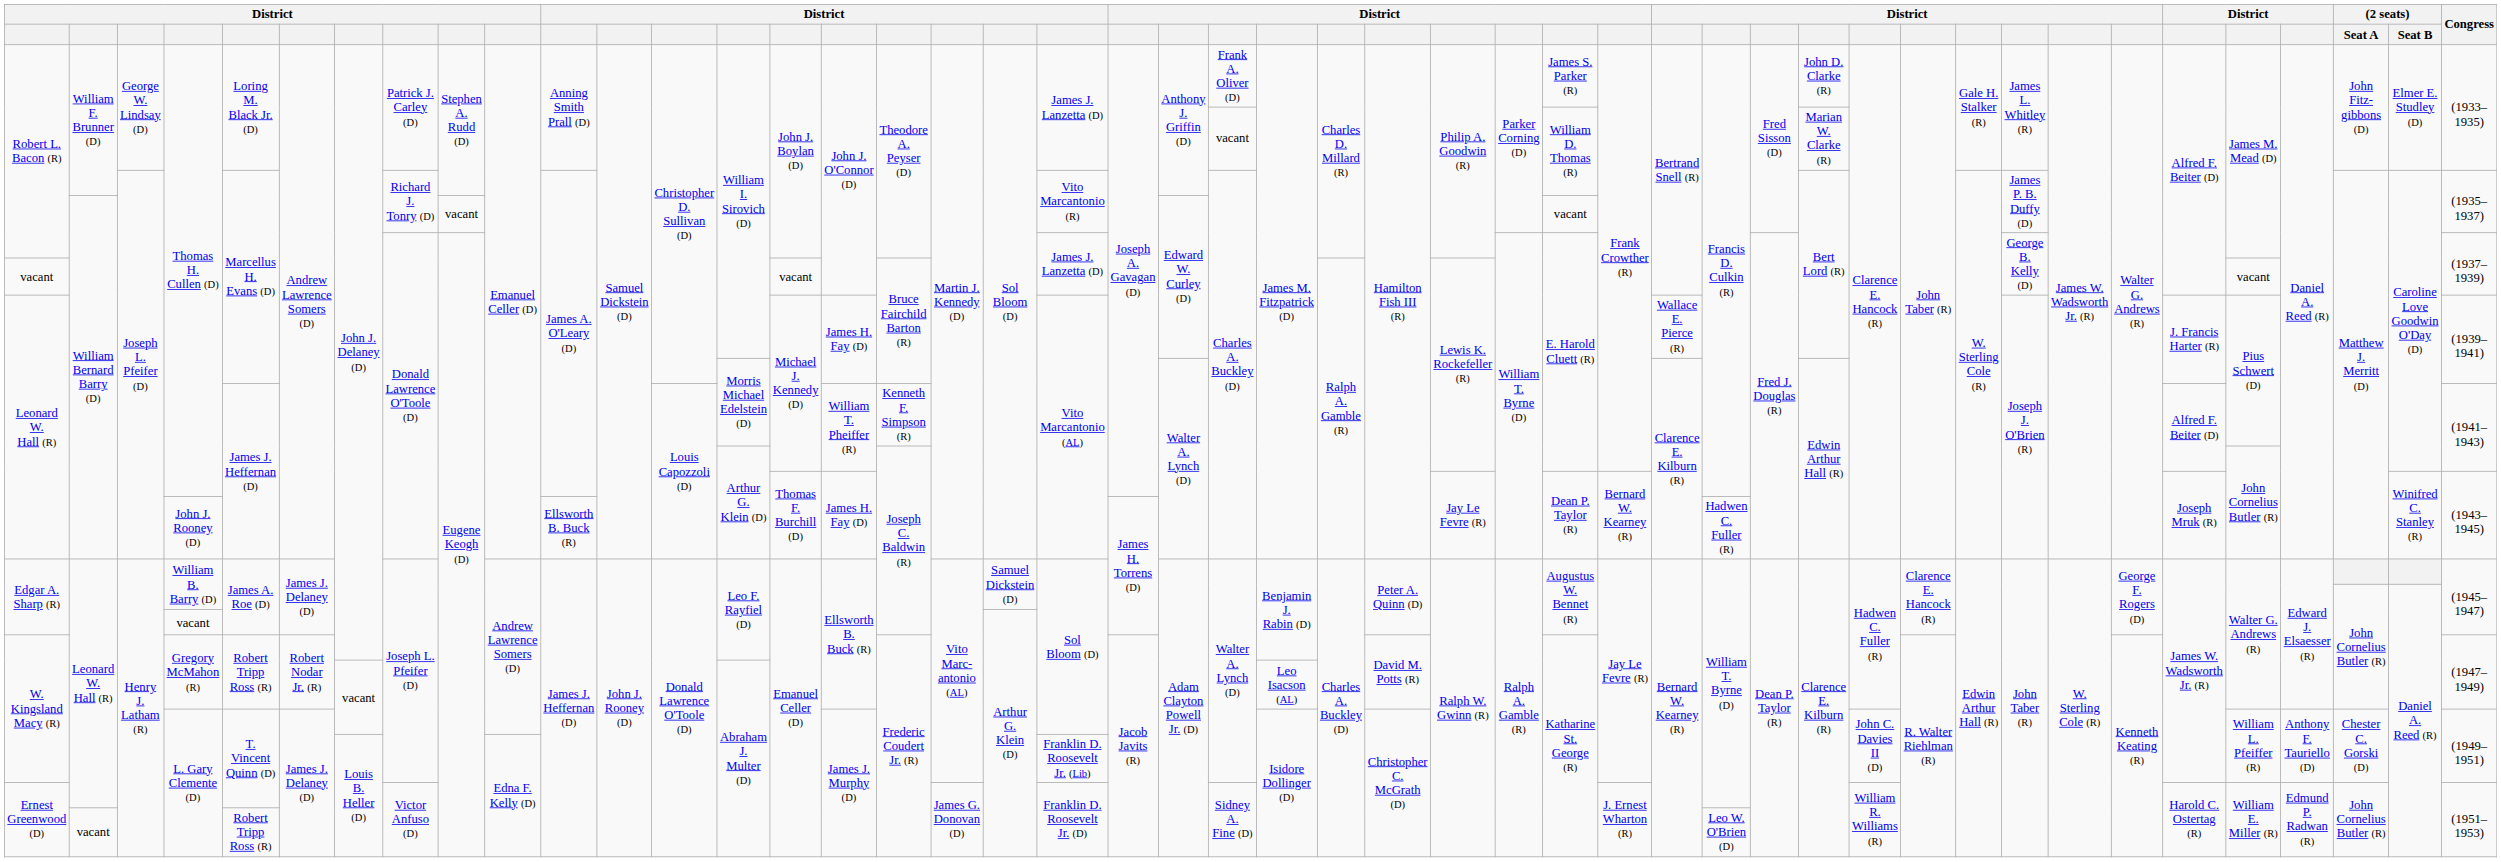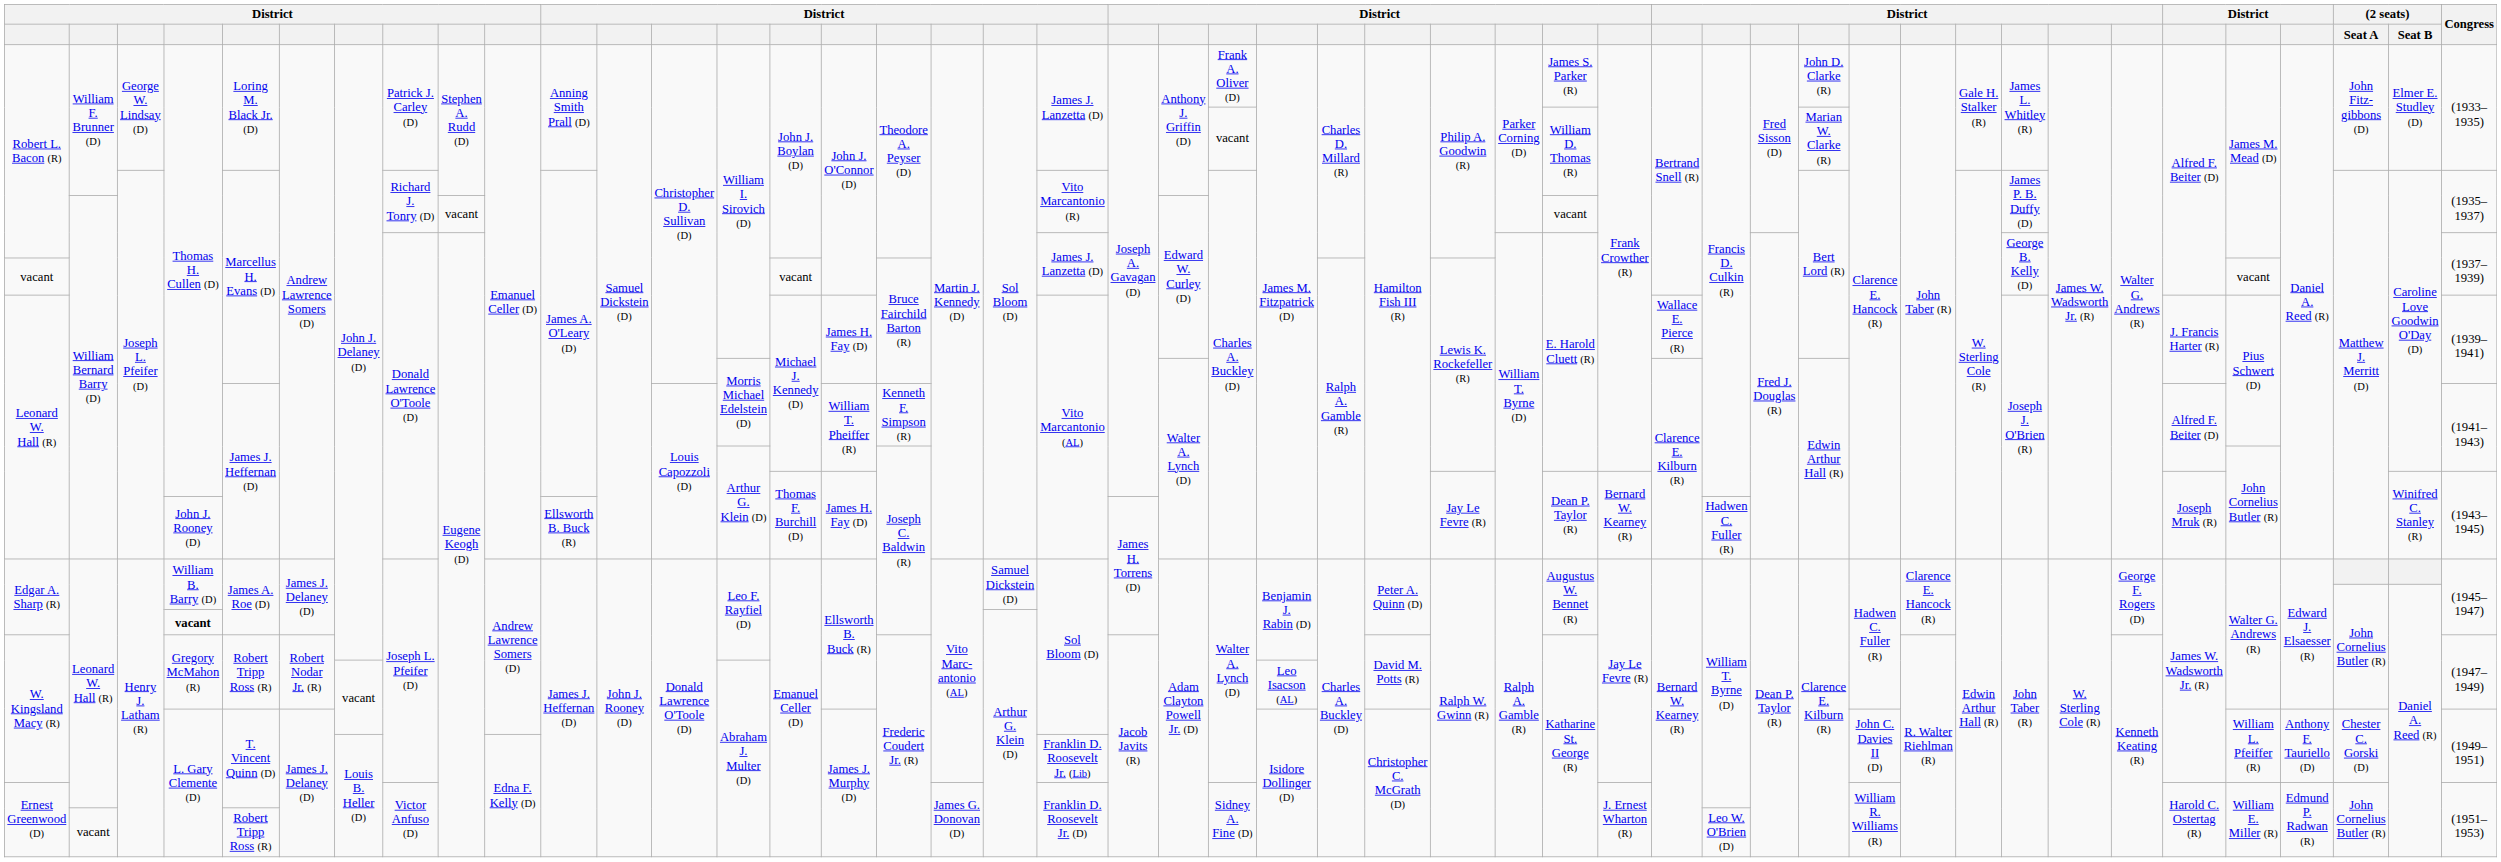(193, 622) normal -> (193, 622) bold
